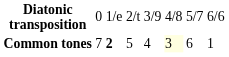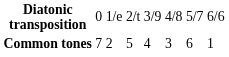(109, 43) bold -> (109, 43) normal
(168, 43) lightyellow background -> (168, 43) no background
